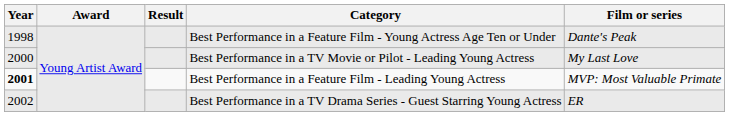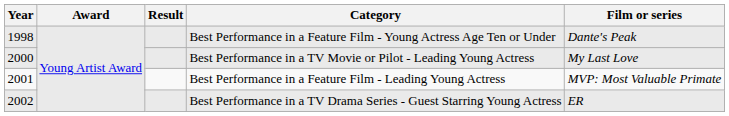(20, 79) bold -> (20, 79) normal
